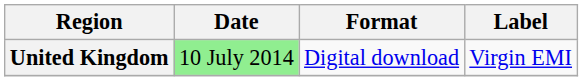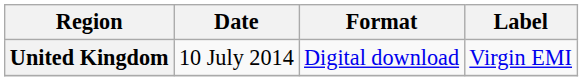(236, 57) lightgreen background -> (236, 57) no background
